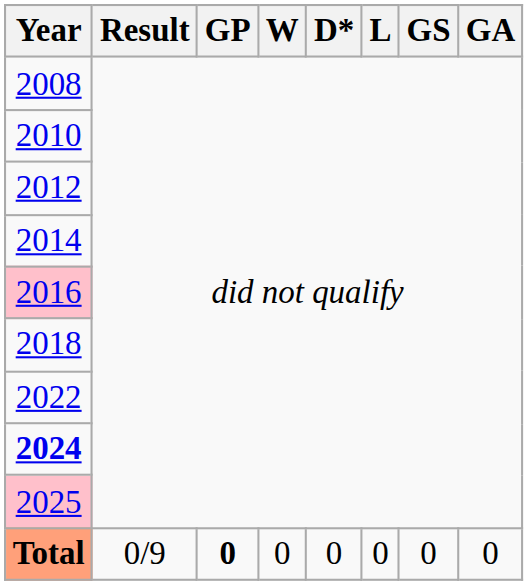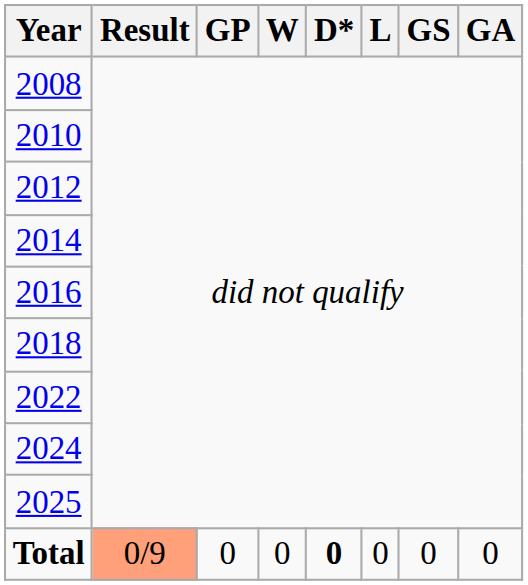(49, 291) pink background -> (49, 291) no background
(49, 448) bold -> (49, 448) normal
(49, 501) pink background -> (49, 501) no background
(49, 553) lightsalmon background -> (49, 553) no background
(145, 553) no background -> (145, 553) lightsalmon background
(228, 553) bold -> (228, 553) normal
(334, 553) normal -> (334, 553) bold
